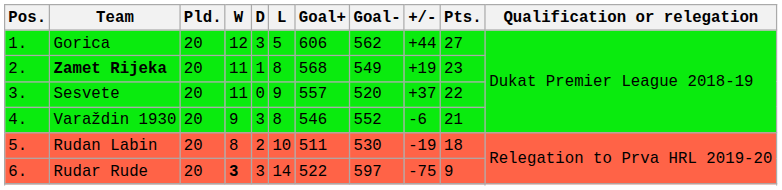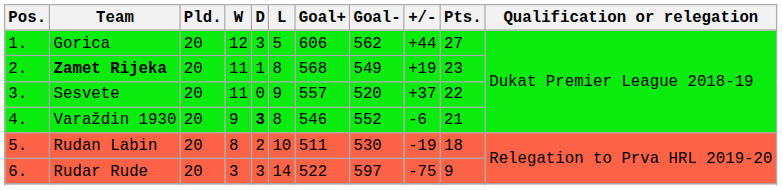(260, 120) normal -> (260, 120) bold
(234, 171) bold -> (234, 171) normal
